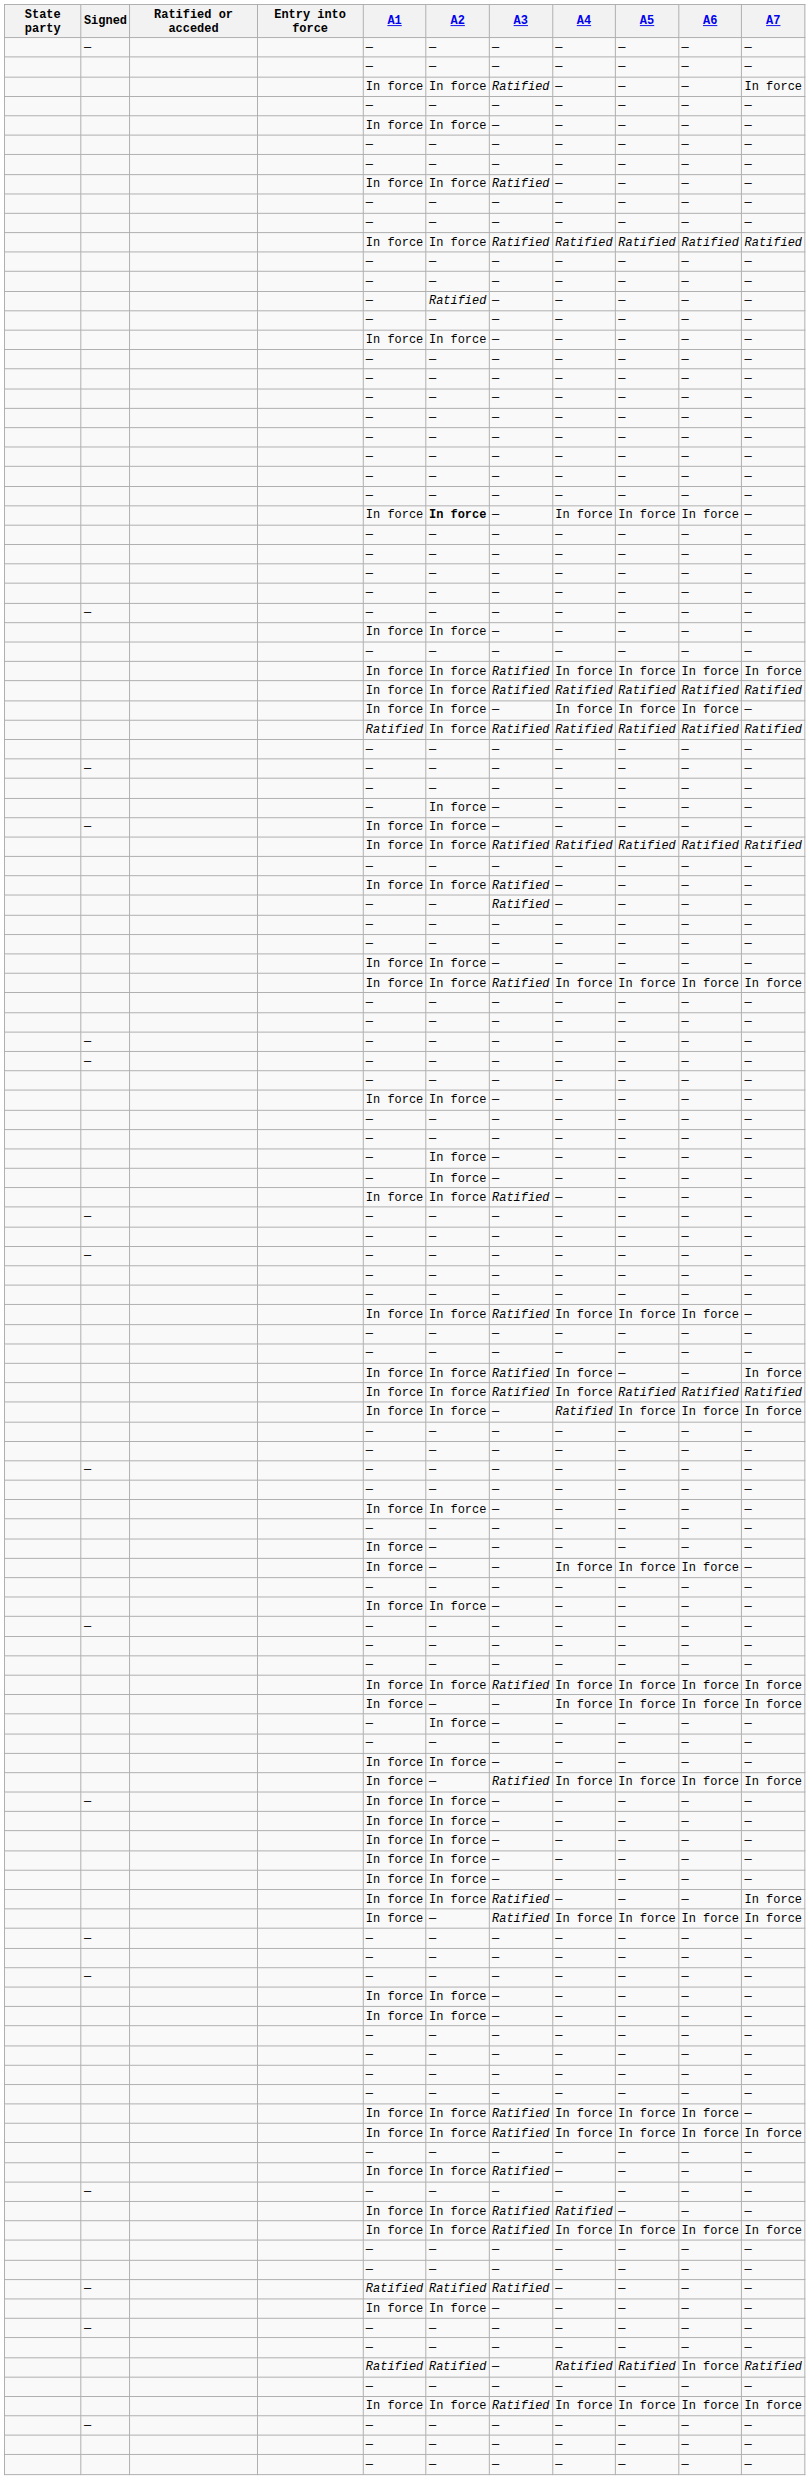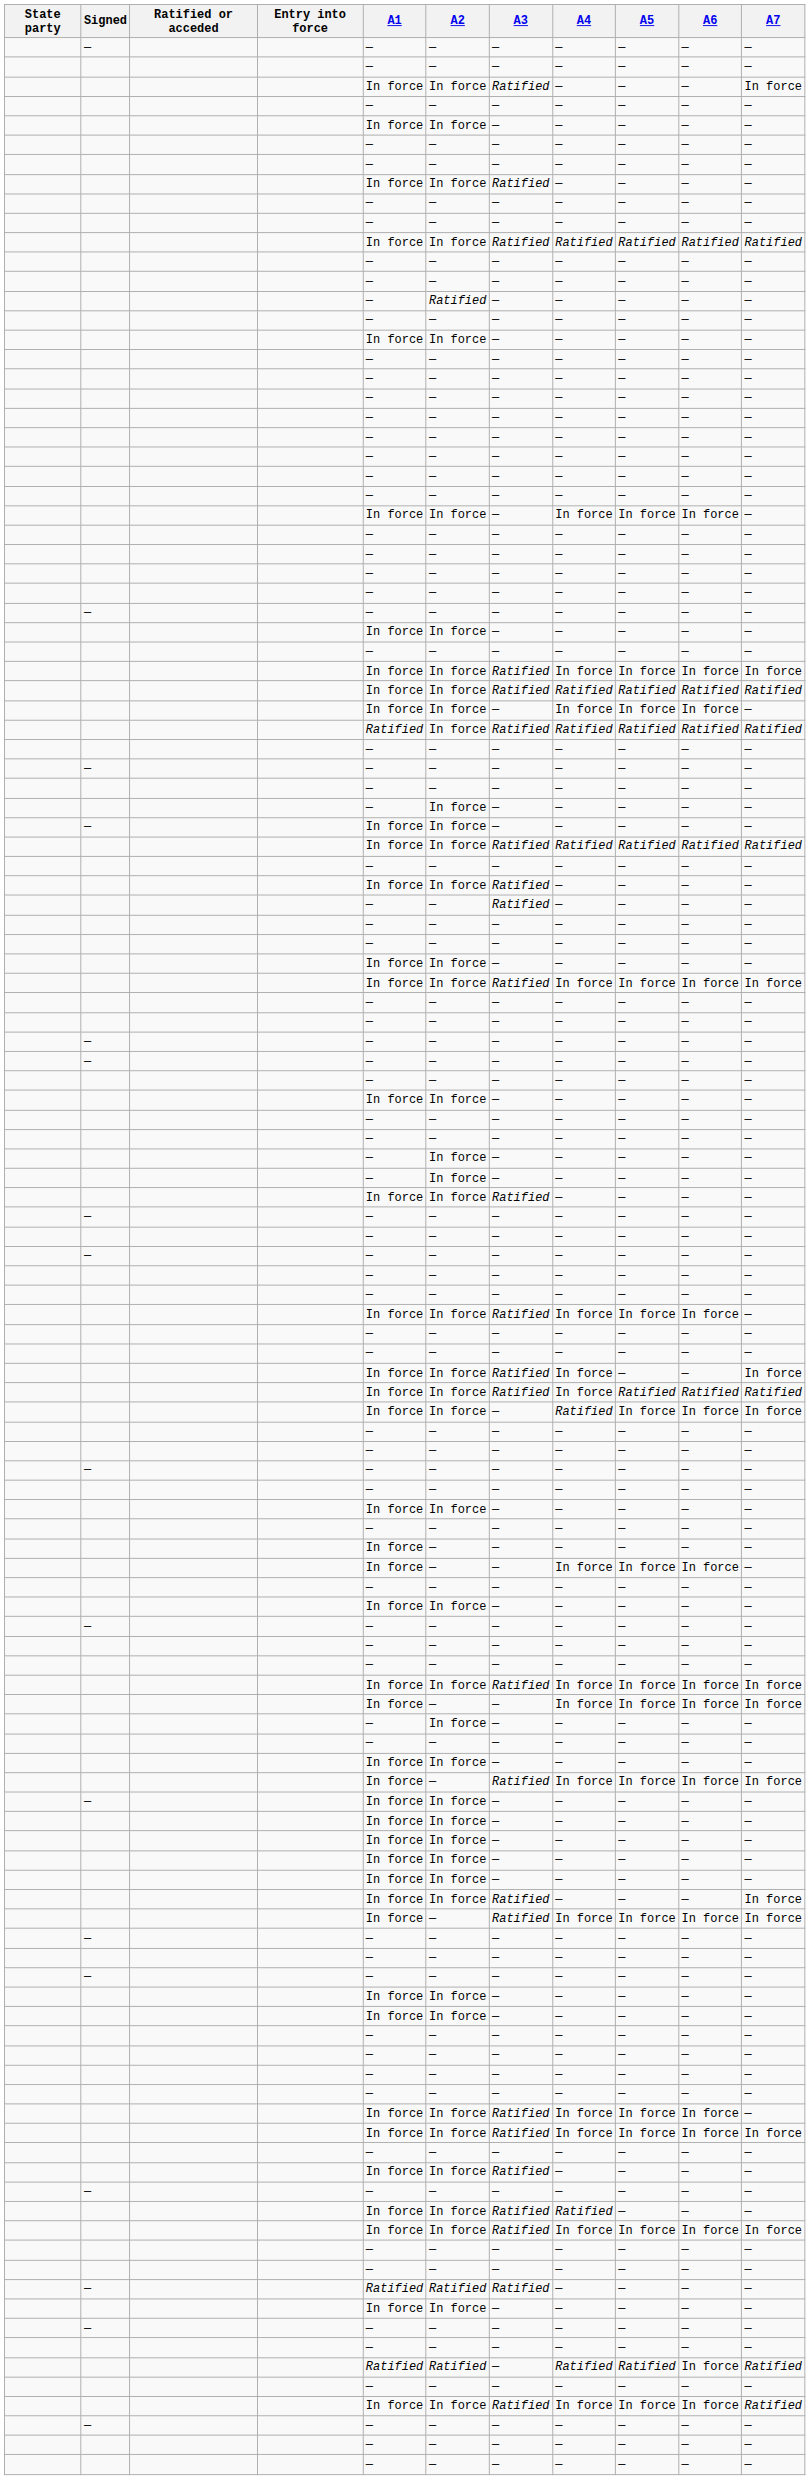(458, 515) bold -> (458, 515) normal
(773, 2406) In force -> (773, 2406) Ratified
